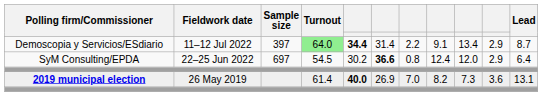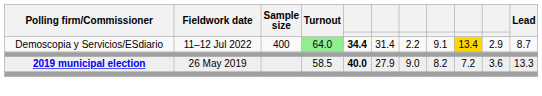(281, 44) 397 -> (281, 44) 400
(468, 44) no background -> (468, 44) gold background
- row: (89, 59)
(322, 79) 61.4 -> (322, 64) 58.5
(385, 79) 26.9 -> (385, 64) 27.9
(413, 79) 7.0 -> (413, 64) 9.0
(468, 79) 7.3 -> (468, 64) 7.2
(524, 79) 13.1 -> (524, 64) 13.3
